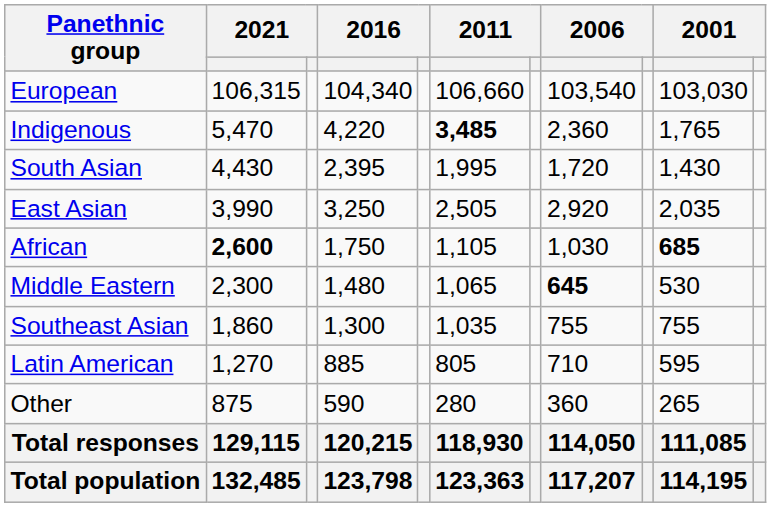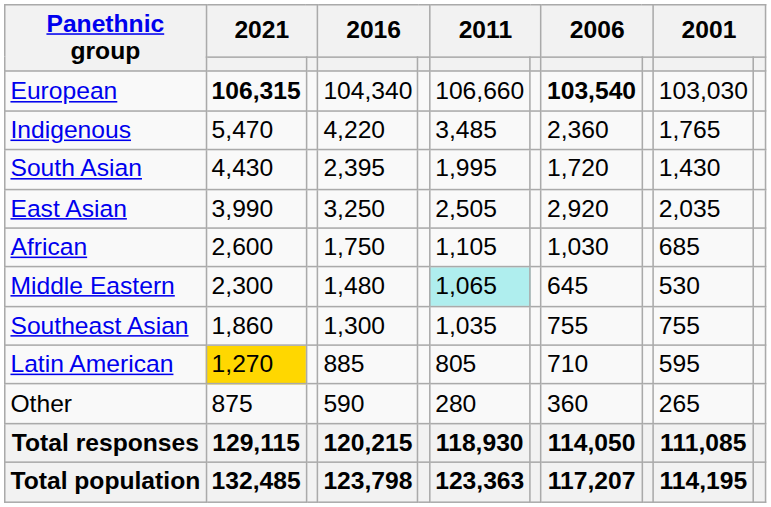(256, 90) normal -> (256, 90) bold
(592, 90) normal -> (592, 90) bold
(466, 129) bold -> (466, 129) normal
(242, 247) bold -> (242, 247) normal
(679, 247) bold -> (679, 247) normal
(466, 286) no background -> (466, 286) paleturquoise background
(568, 286) bold -> (568, 286) normal
(242, 364) no background -> (242, 364) gold background
